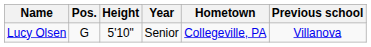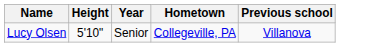- column: (84, 13)
